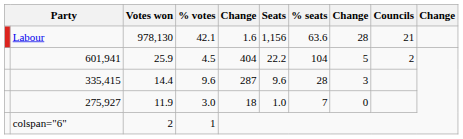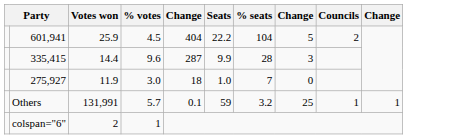- row: (28, 37)
(279, 80) 9.6 -> (224, 59) 9.9
+ row: (27, 102)
